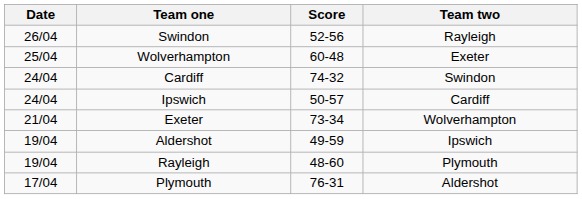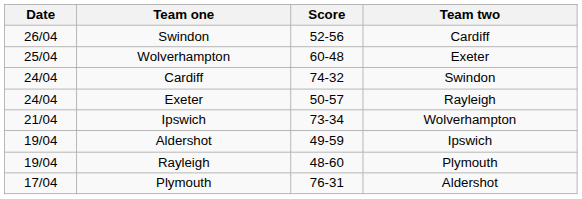(470, 36) Rayleigh -> (470, 36) Cardiff
(184, 99) Ipswich -> (184, 99) Exeter
(470, 99) Cardiff -> (470, 99) Rayleigh
(184, 120) Exeter -> (184, 120) Ipswich
